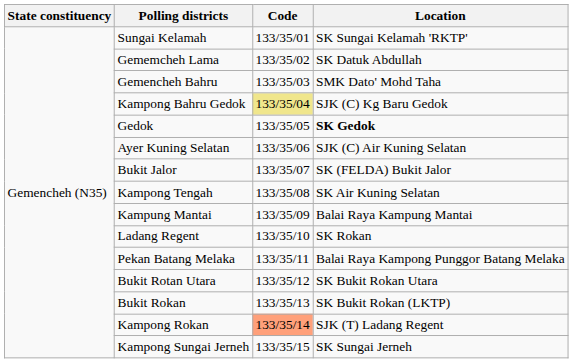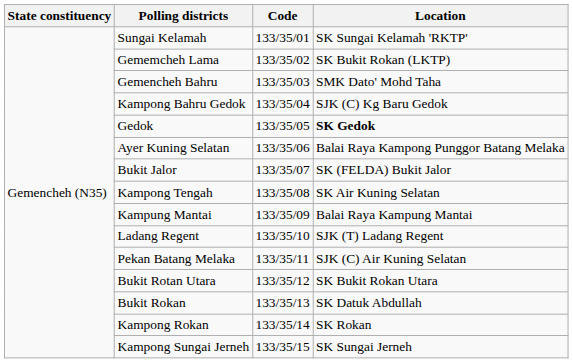(369, 60) SK Datuk Abdullah -> (383, 60) SK Bukit Rokan (LKTP)
(283, 104) khaki background -> (283, 104) no background
(391, 148) SJK (C) Air Kuning Selatan -> (440, 148) Balai Raya Kampong Punggor Batang Melaka
(344, 236) SK Rokan -> (380, 236) SJK (T) Ladang Regent
(440, 258) Balai Raya Kampong Punggor Batang Melaka -> (391, 258) SJK (C) Air Kuning Selatan
(383, 303) SK Bukit Rokan (LKTP) -> (369, 303) SK Datuk Abdullah
(283, 325) lightsalmon background -> (283, 325) no background
(380, 325) SJK (T) Ladang Regent -> (344, 325) SK Rokan
